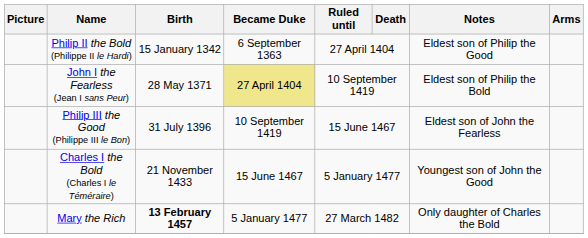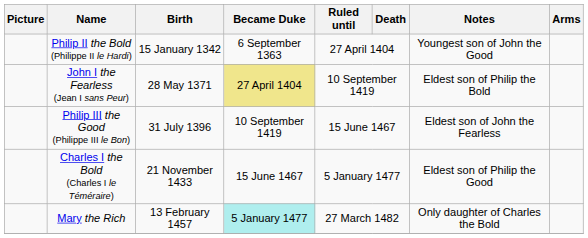(479, 49) Eldest son of Philip the Good -> (479, 49) Youngest son of John the Good
(479, 176) Youngest son of John the Good -> (479, 176) Eldest son of Philip the Good
(180, 218) bold -> (180, 218) normal
(269, 218) no background -> (269, 218) paleturquoise background
